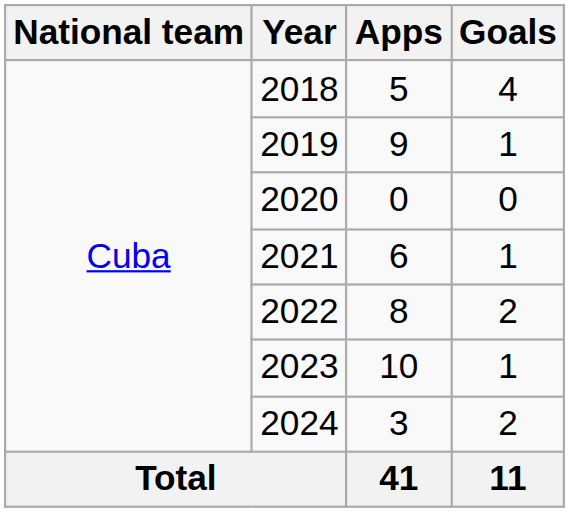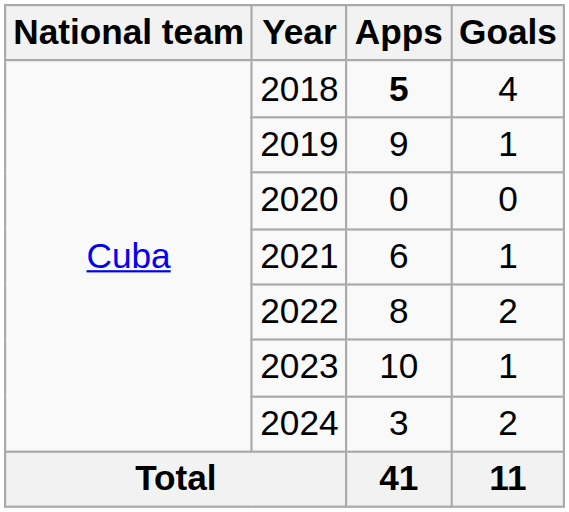(399, 88) normal -> (399, 88) bold
